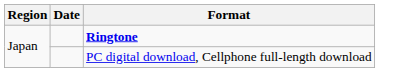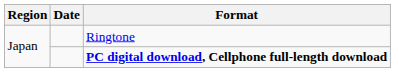(112, 36) bold -> (110, 36) normal
(229, 57) normal -> (237, 57) bold
